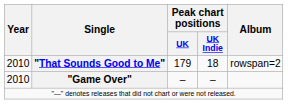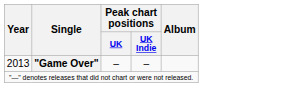- row: (100, 63)
(18, 79) 2010 -> (18, 63) 2013
